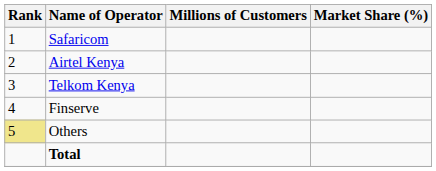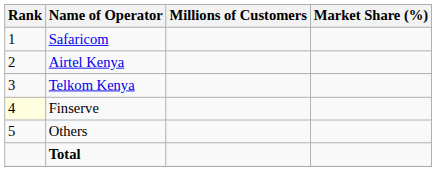(12, 108) no background -> (12, 108) lightyellow background
(12, 131) khaki background -> (12, 131) no background
